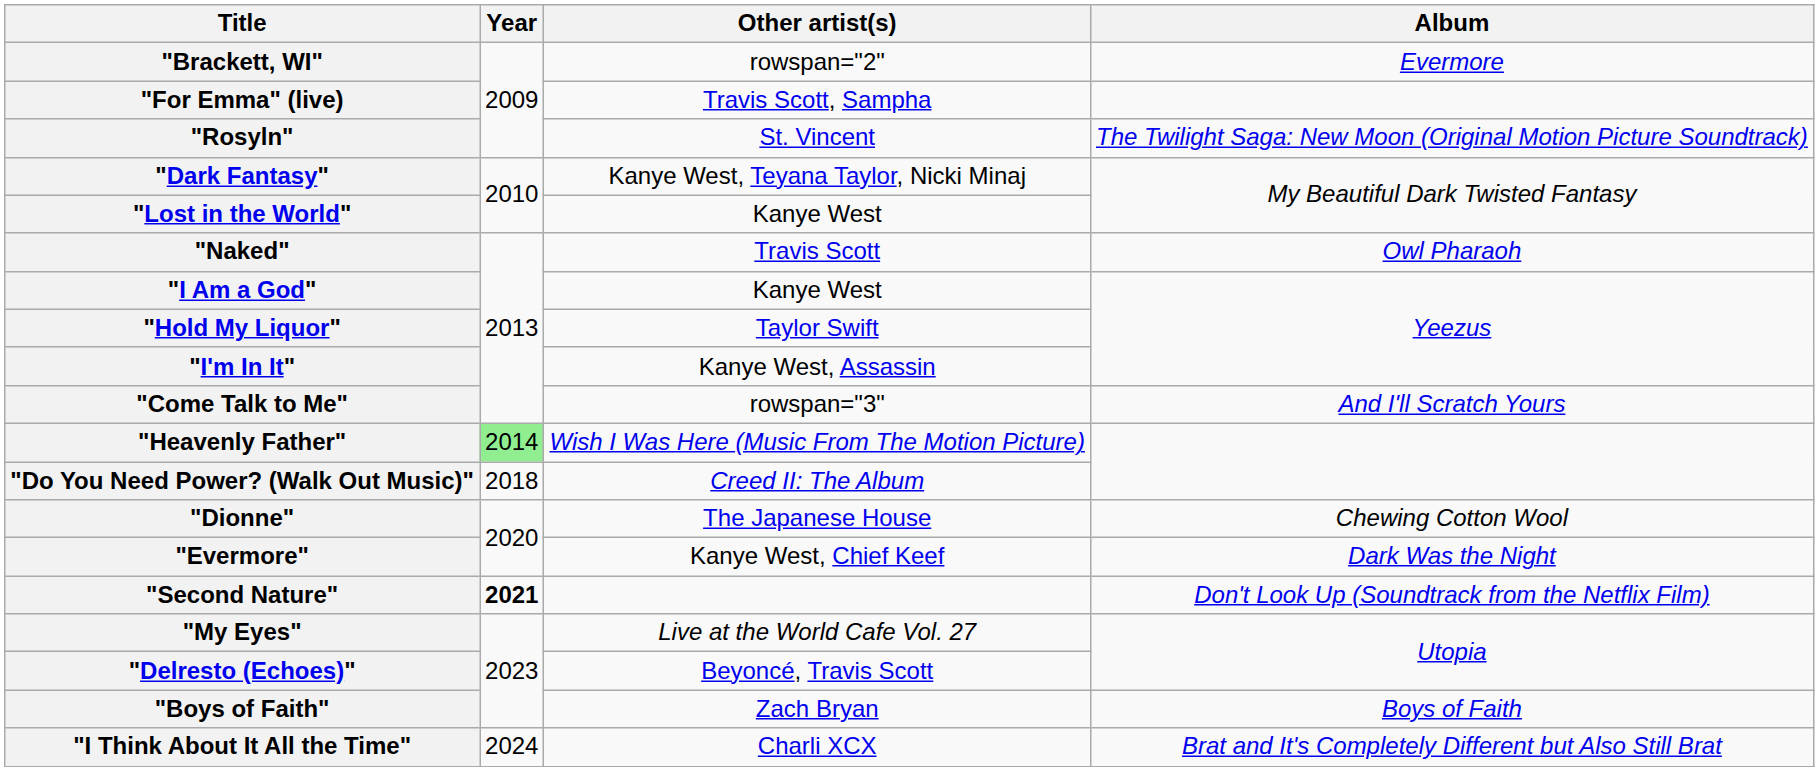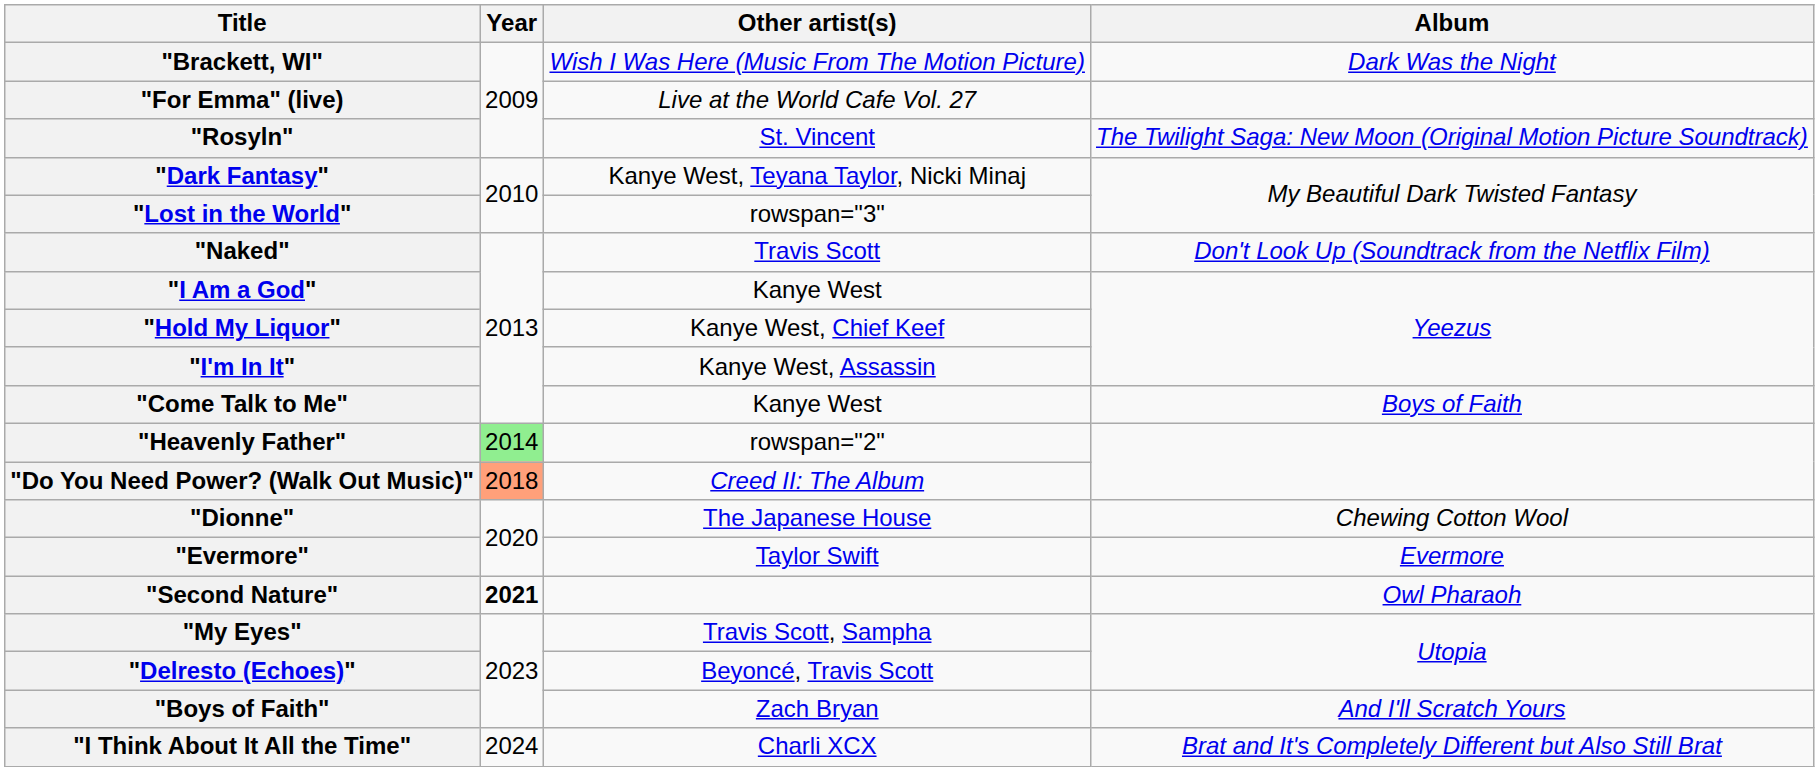(817, 61) rowspan="2" -> (817, 61) Wish I Was Here (Music From The Motion Picture)
(1452, 61) Evermore -> (1452, 61) Dark Was the Night
(817, 99) Travis Scott, Sampha -> (817, 99) Live at the World Cafe Vol. 27
(817, 213) Kanye West -> (817, 213) rowspan="3"
(1452, 251) Owl Pharaoh -> (1452, 251) Don't Look Up (Soundtrack from the Netflix Film)
(817, 328) Taylor Swift -> (817, 328) Kanye West, Chief Keef
(817, 404) rowspan="3" -> (817, 404) Kanye West
(1452, 404) And I'll Scratch Yours -> (1452, 404) Boys of Faith
(817, 442) Wish I Was Here (Music From The Motion Picture) -> (817, 442) rowspan="2"
(512, 480) no background -> (512, 480) lightsalmon background
(817, 556) Kanye West, Chief Keef -> (817, 556) Taylor Swift
(1452, 556) Dark Was the Night -> (1452, 556) Evermore
(1452, 594) Don't Look Up (Soundtrack from the Netflix Film) -> (1452, 594) Owl Pharaoh
(817, 632) Live at the World Cafe Vol. 27 -> (817, 632) Travis Scott, Sampha
(1452, 708) Boys of Faith -> (1452, 708) And I'll Scratch Yours
